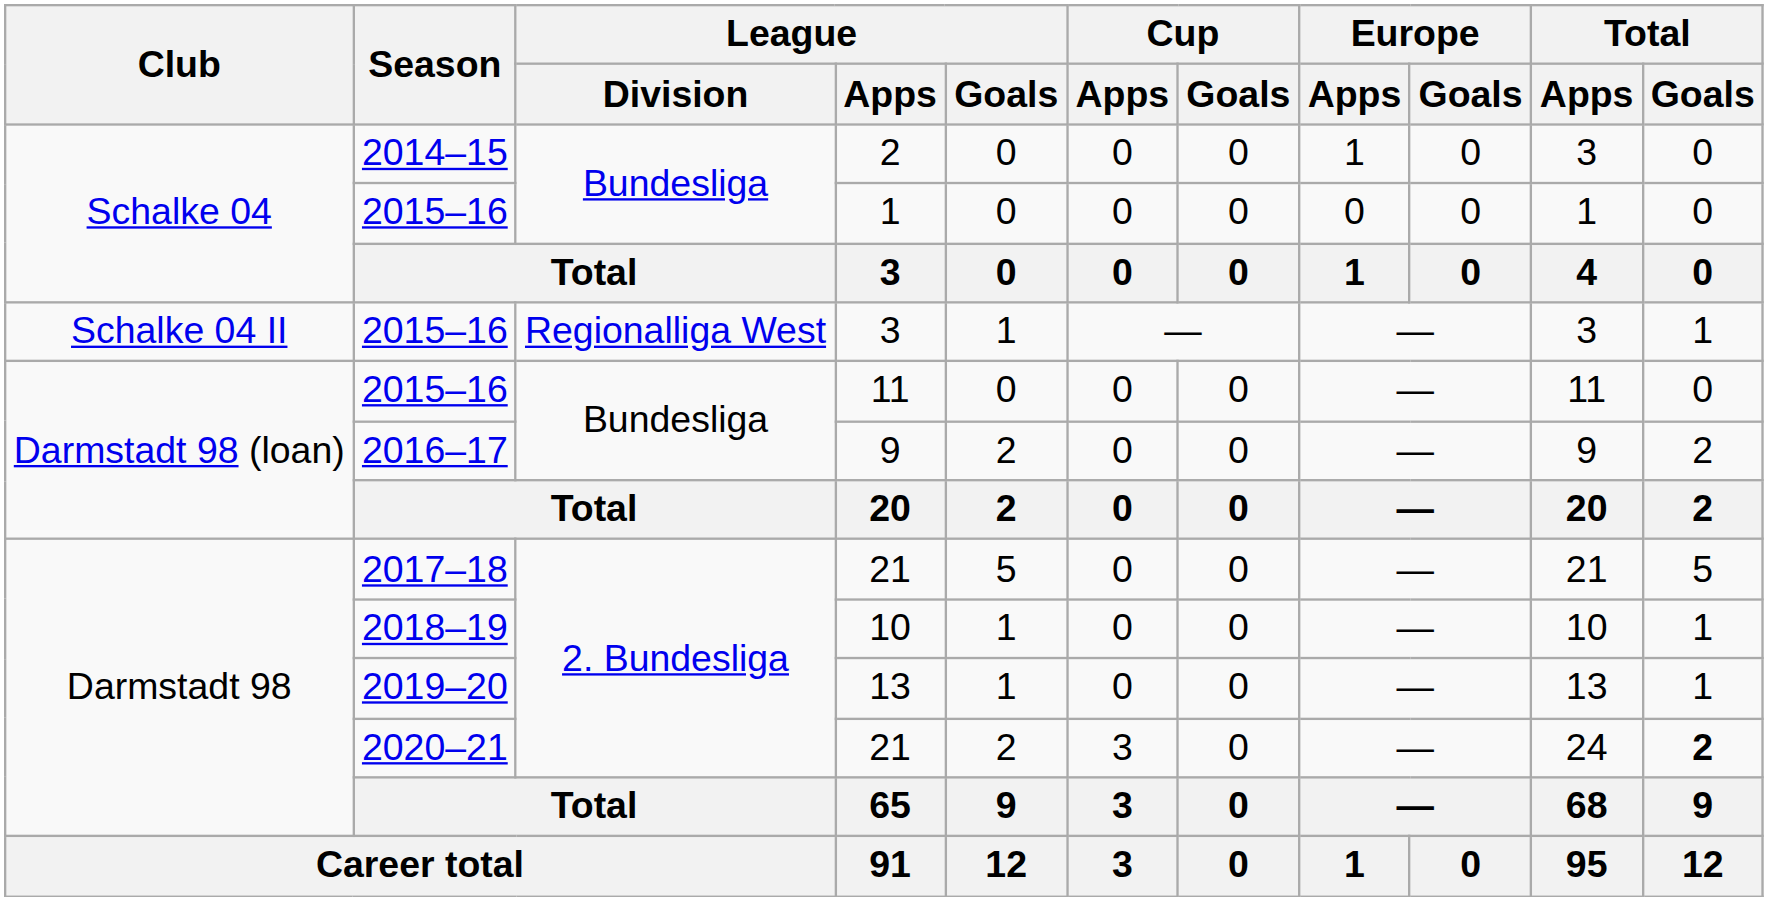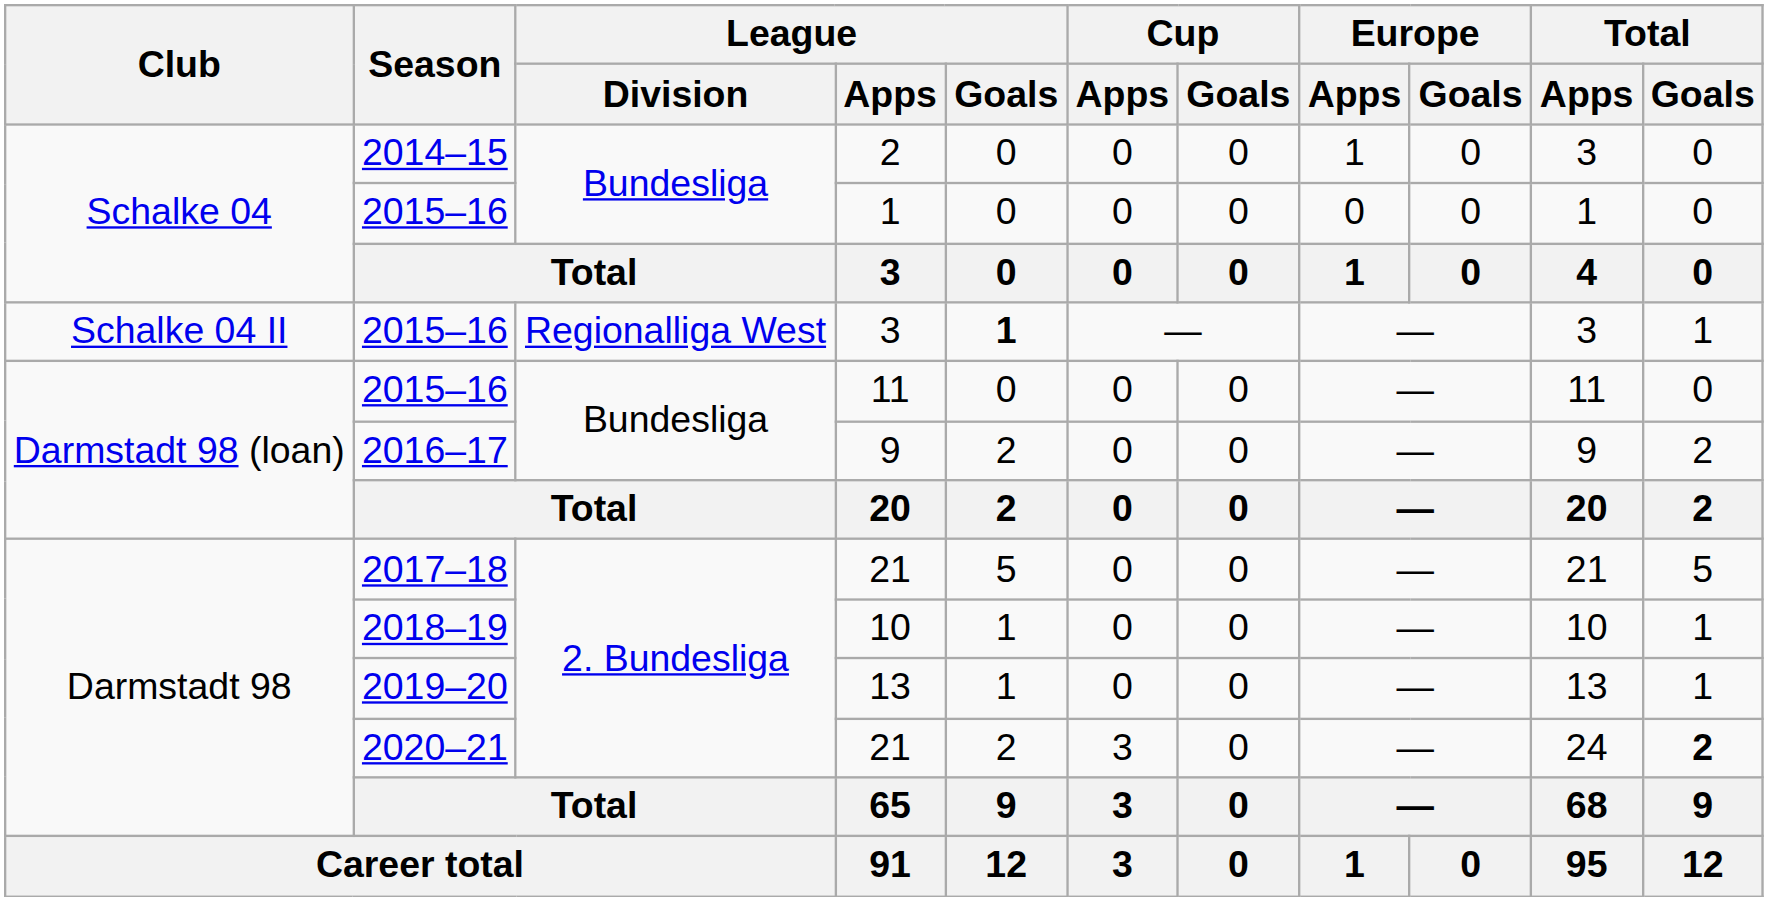(1006, 331) normal -> (1006, 331) bold
